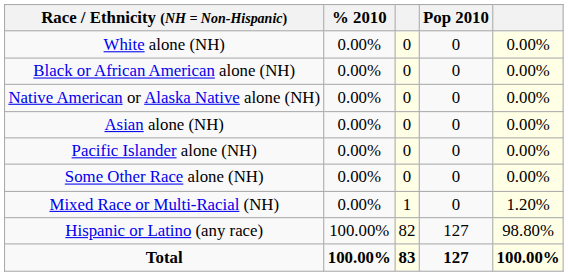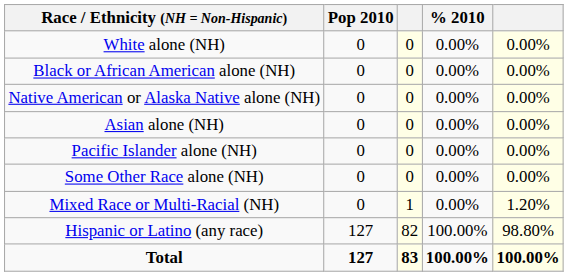columns swapped: (456, 17) <-> (359, 17)
